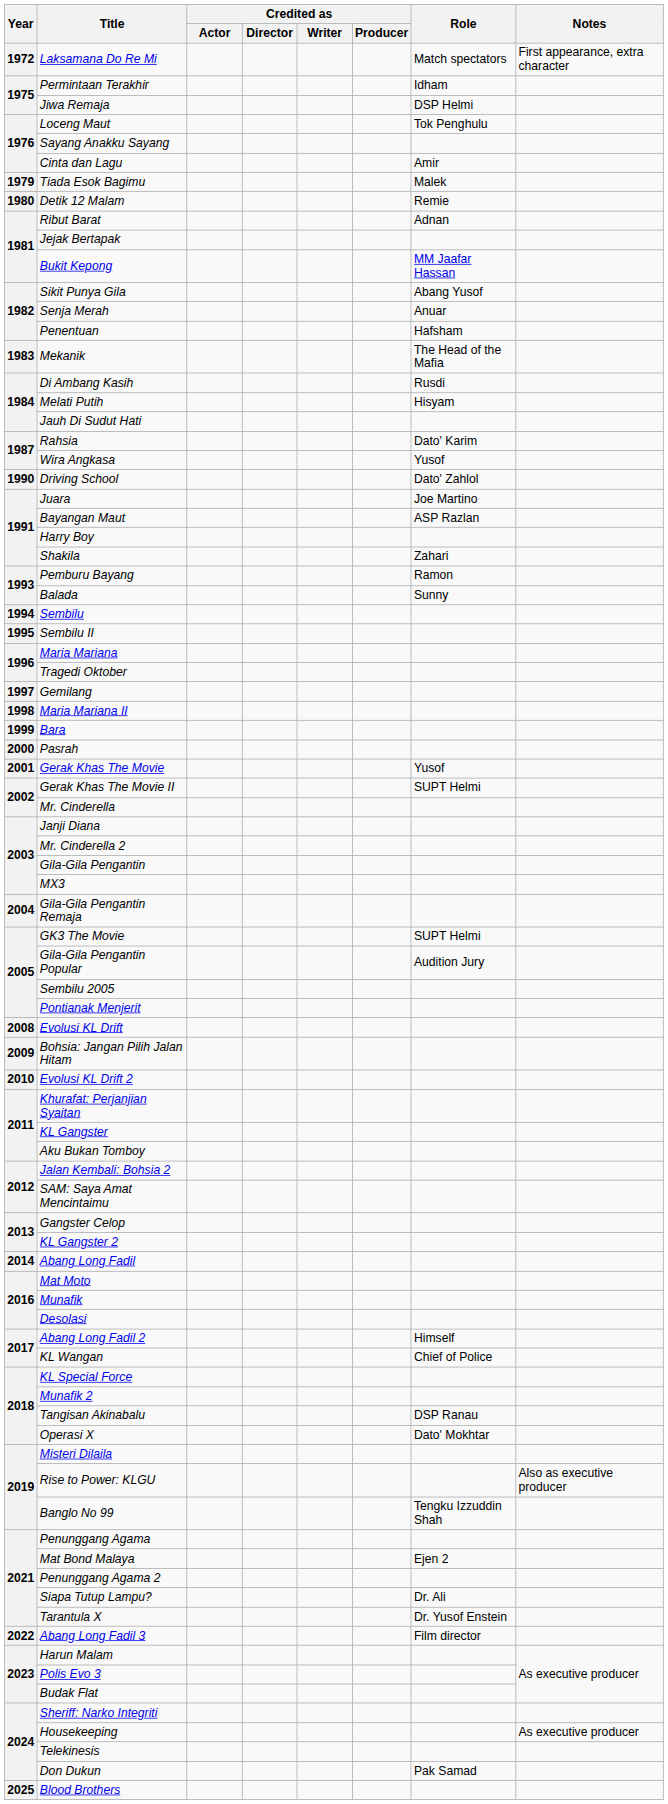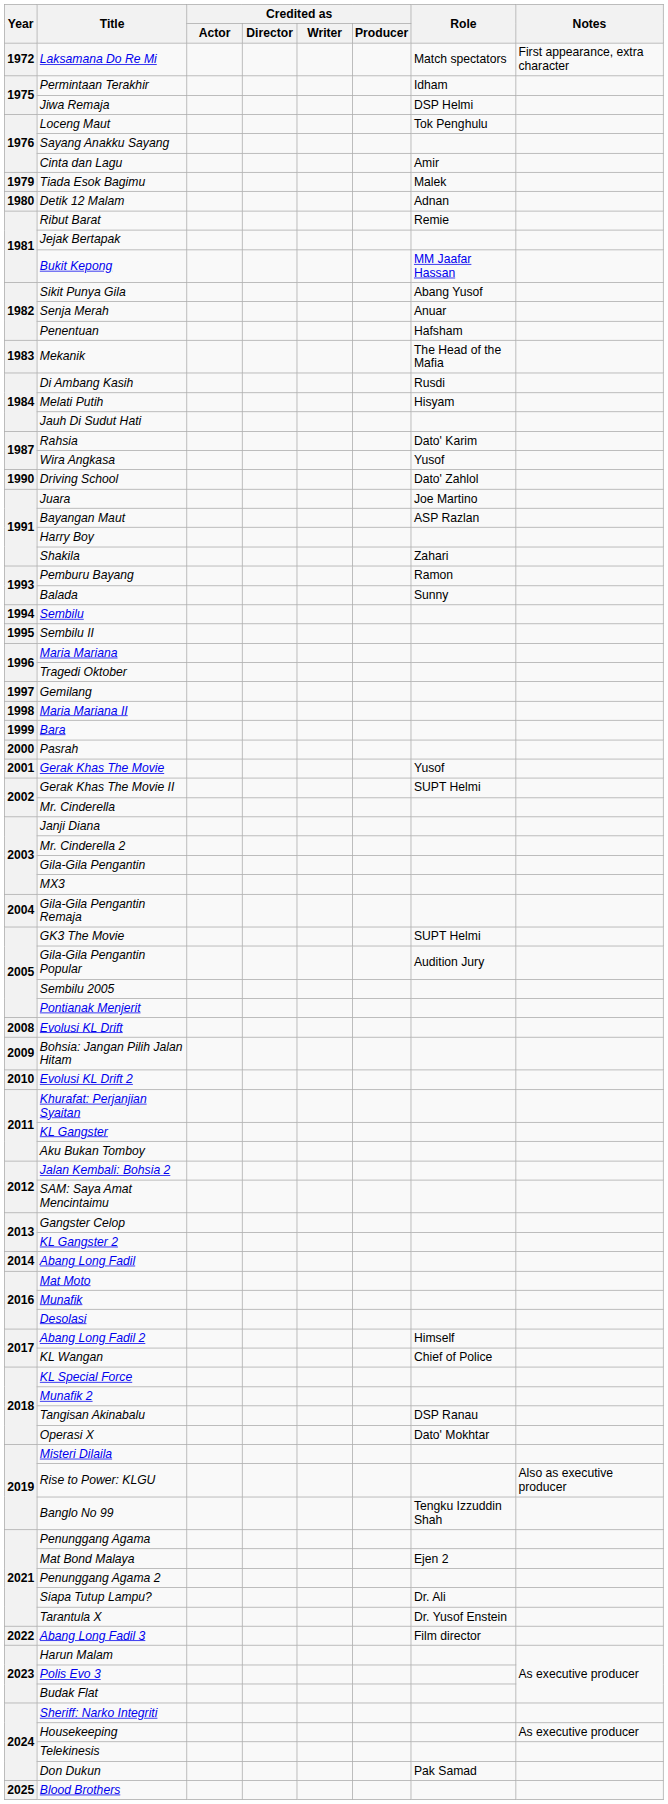(432, 201) Remie -> (432, 201) Adnan
(432, 220) Adnan -> (432, 220) Remie
